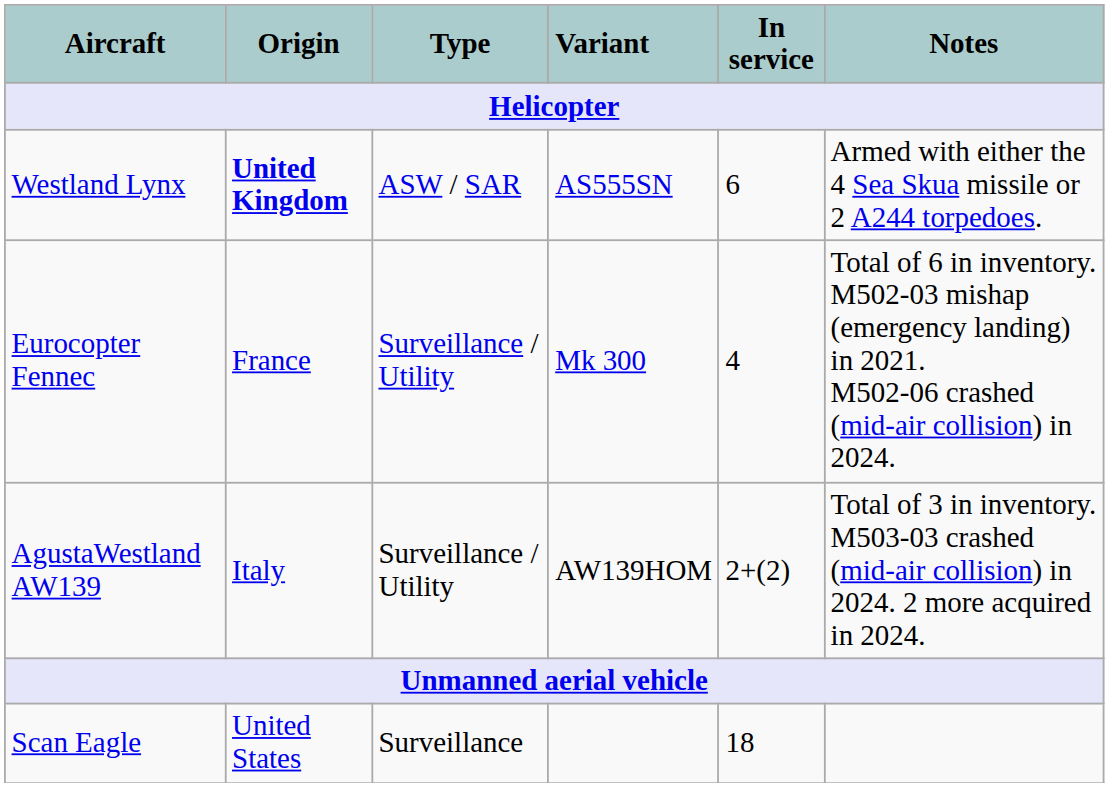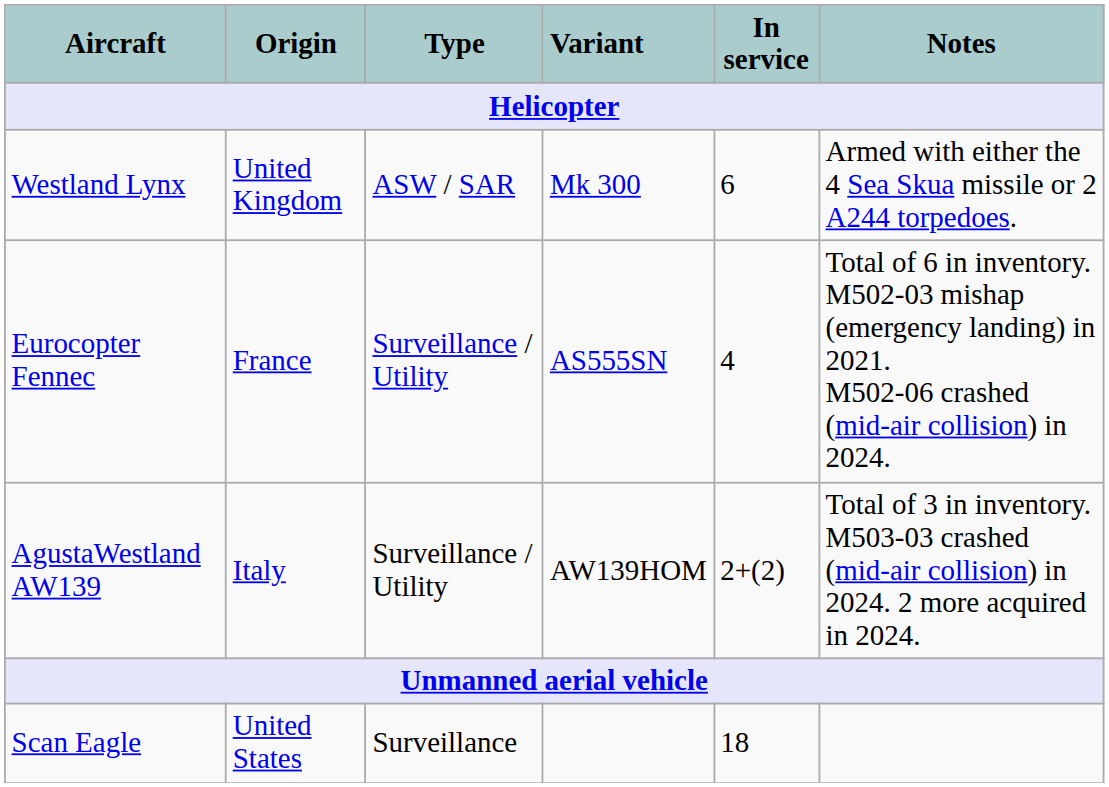(290, 184) bold -> (287, 184) normal
(614, 184) AS555SN -> (595, 184) Mk 300
(601, 360) Mk 300 -> (609, 360) AS555SN
